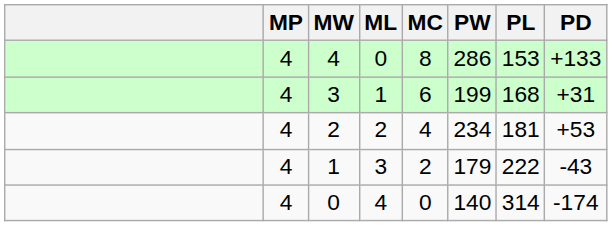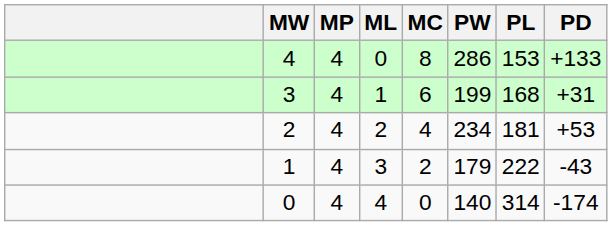columns swapped: (286, 22) <-> (334, 22)
